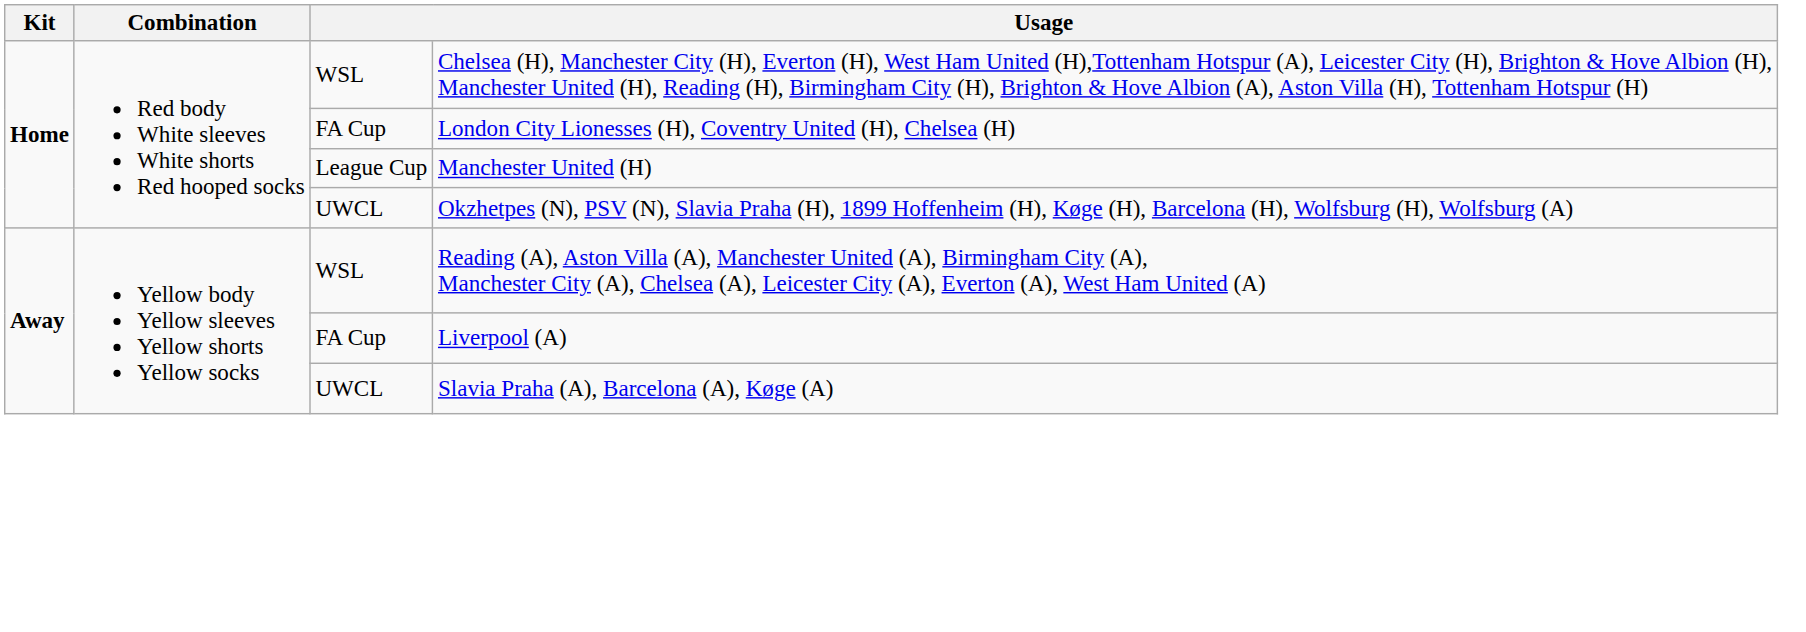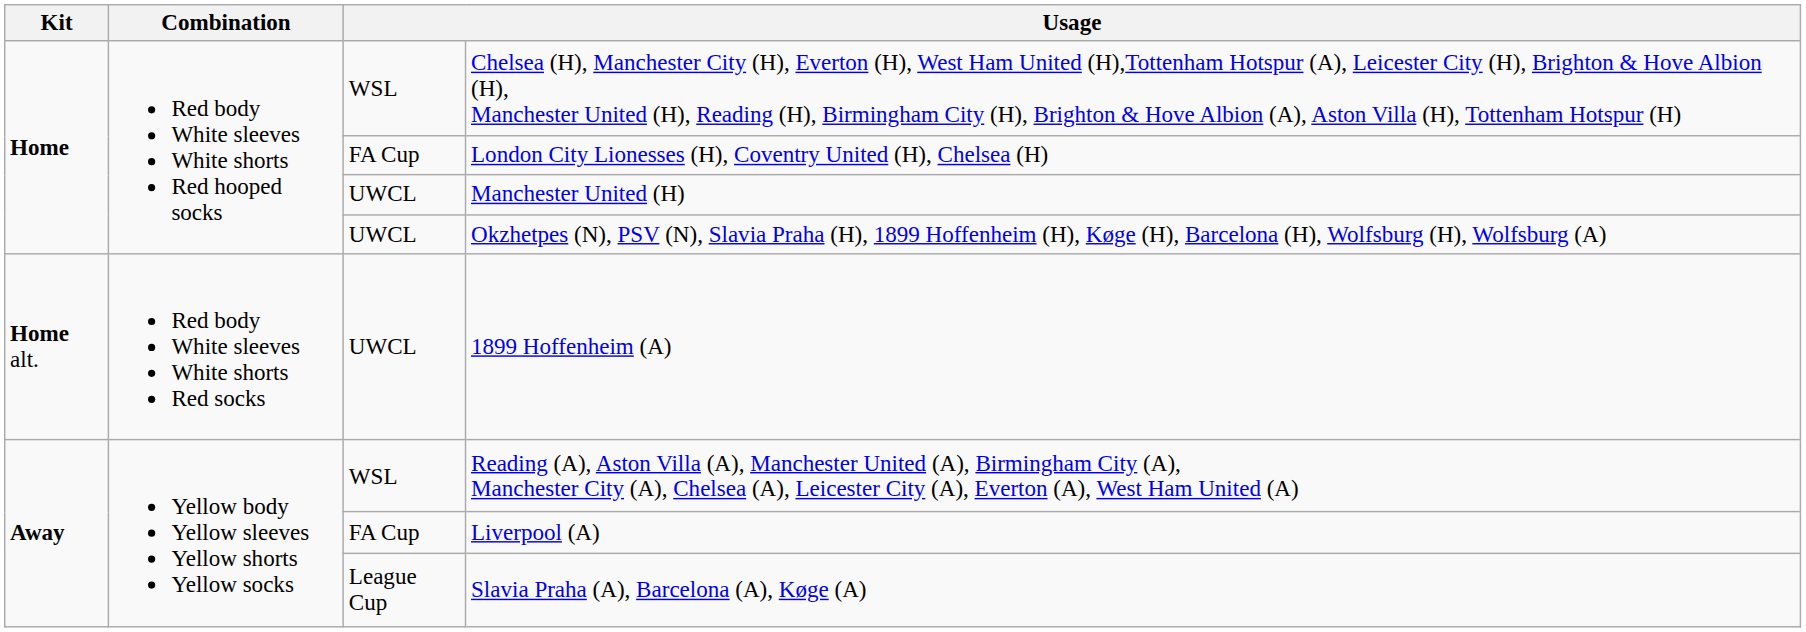(371, 167) League Cup -> (383, 194) UWCL
+ row: (571, 346)
(349, 388) UWCL -> (383, 589) League Cup
